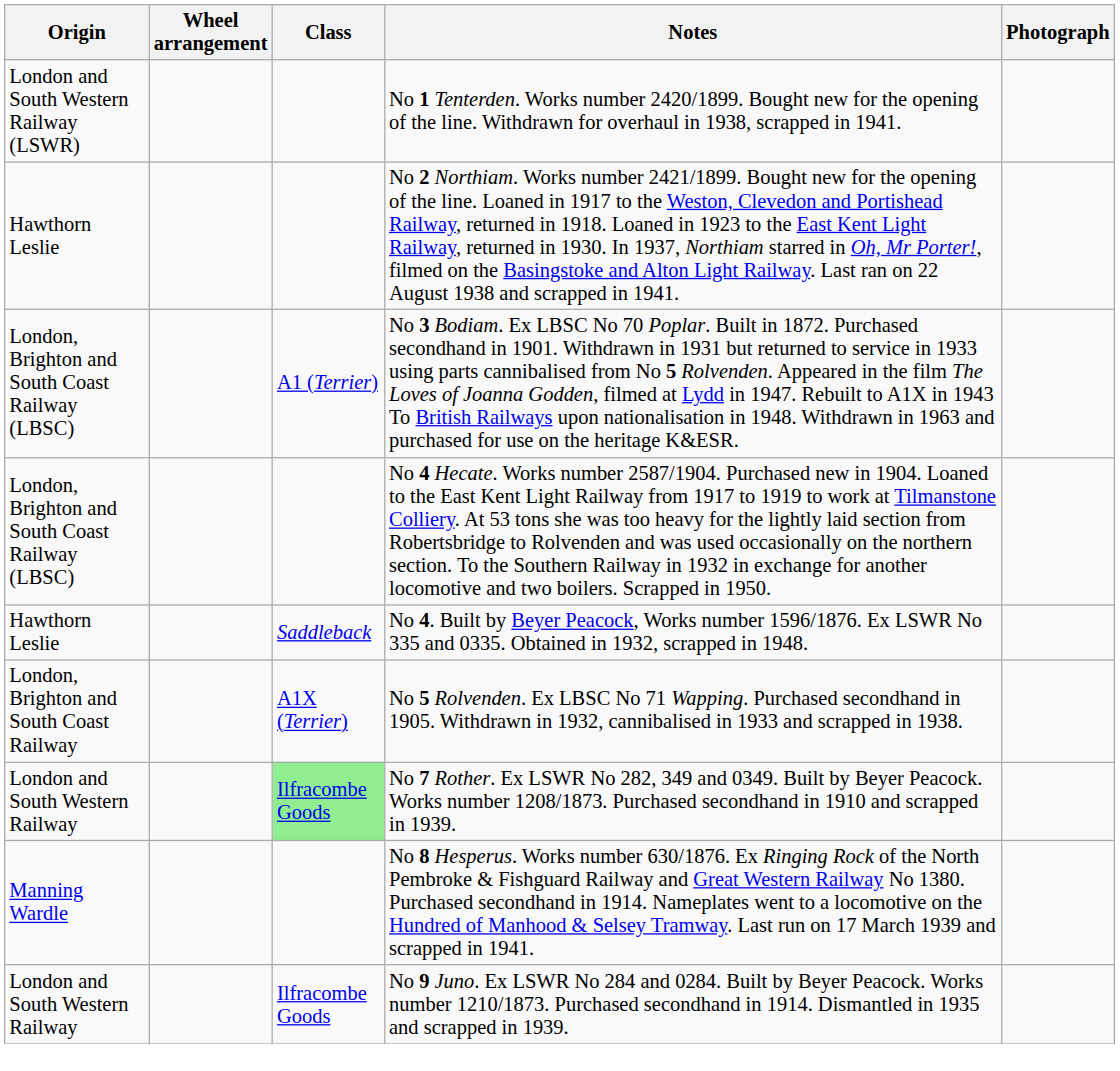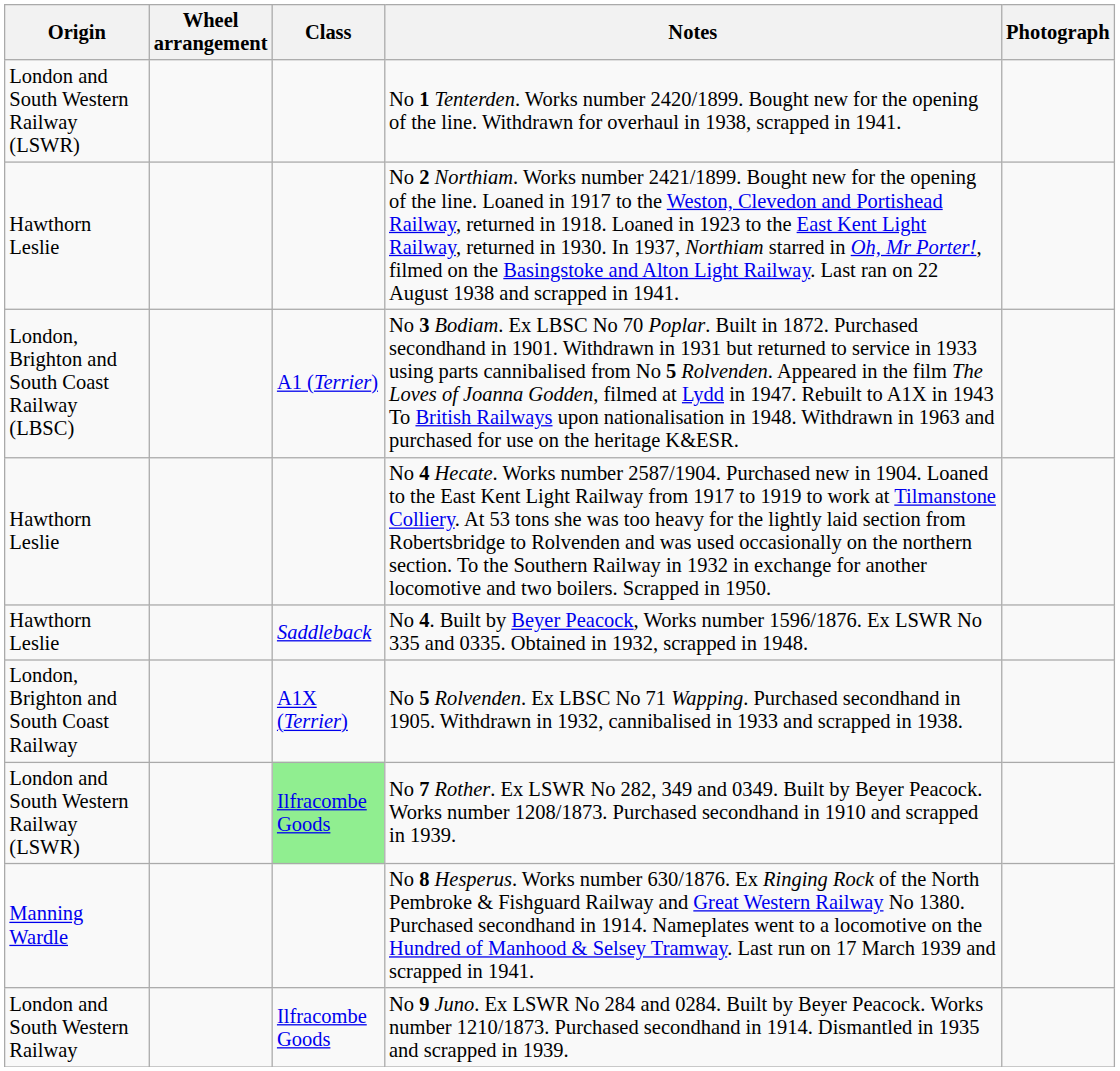(63, 530) London, Brighton and South Coast Railway (LBSC) -> (50, 530) Hawthorn Leslie
(69, 801) London and South Western Railway -> (69, 812) London and South Western Railway (LSWR)
